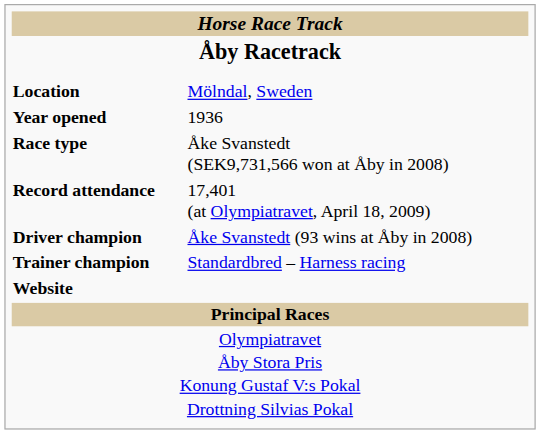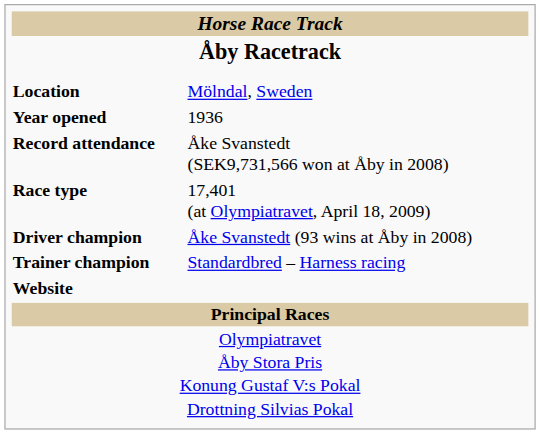(50, 143) Race type -> (84, 143) Record attendance
(84, 190) Record attendance -> (50, 190) Race type
